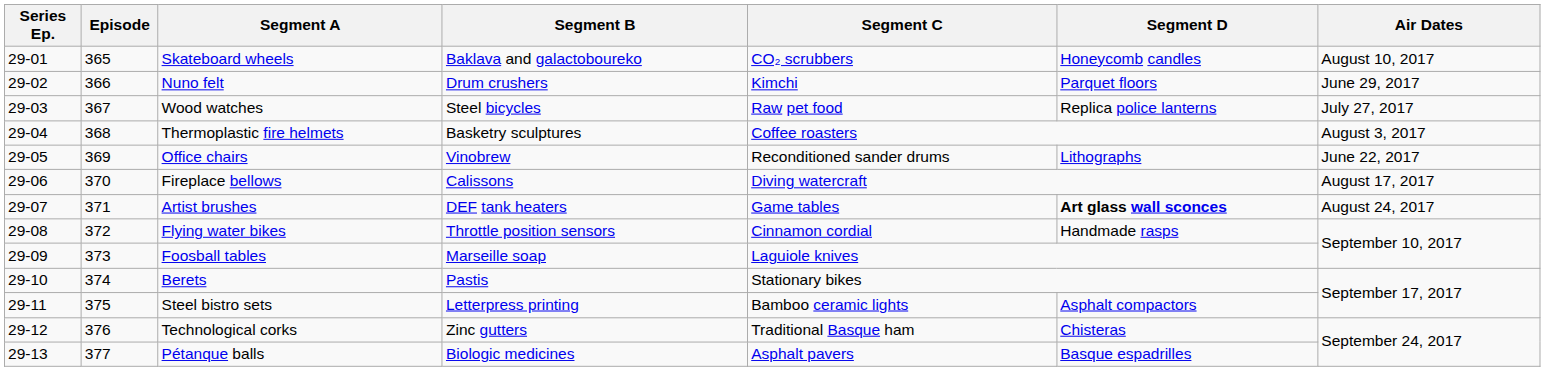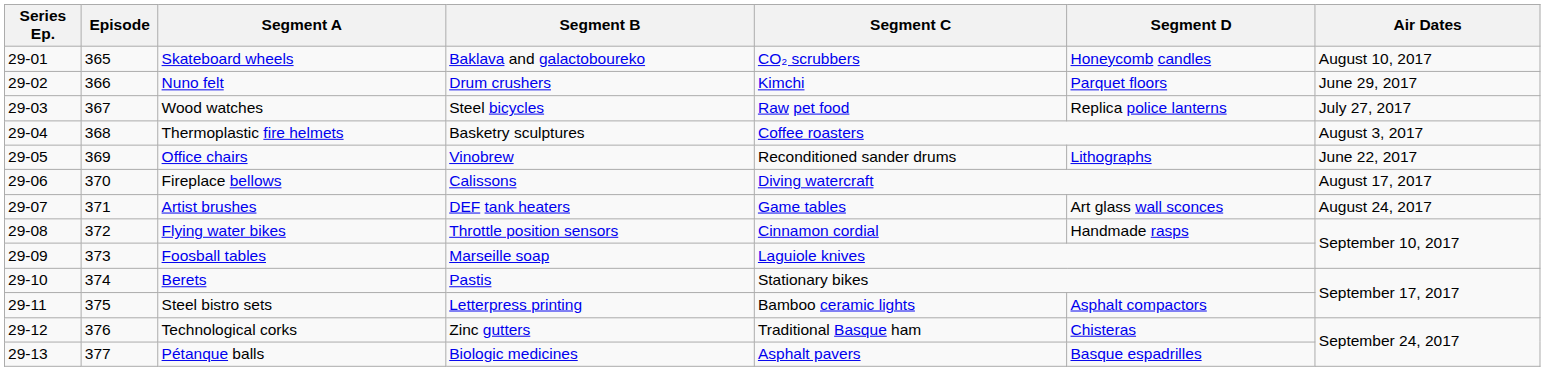(1144, 206) bold -> (1147, 206) normal
